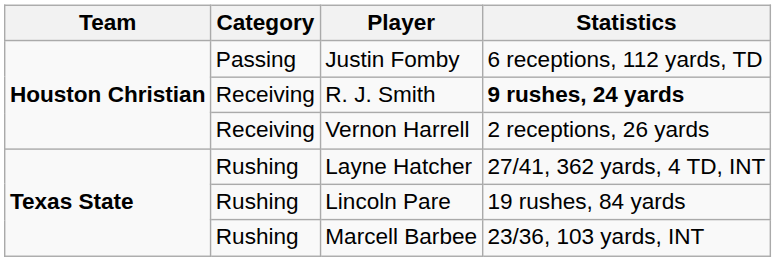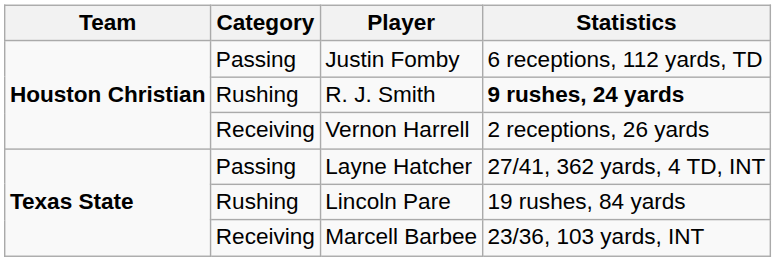(265, 94) Receiving -> (257, 94) Rushing
(257, 166) Rushing -> (256, 166) Passing
(257, 237) Rushing -> (265, 237) Receiving
